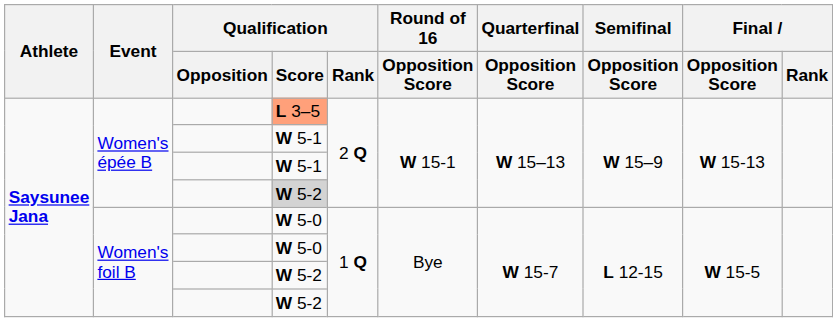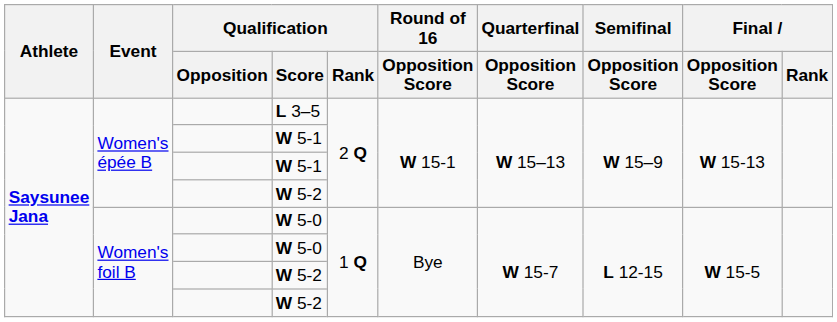(298, 112) lightsalmon background -> (298, 112) no background
(299, 194) lightgrey background -> (299, 194) no background
